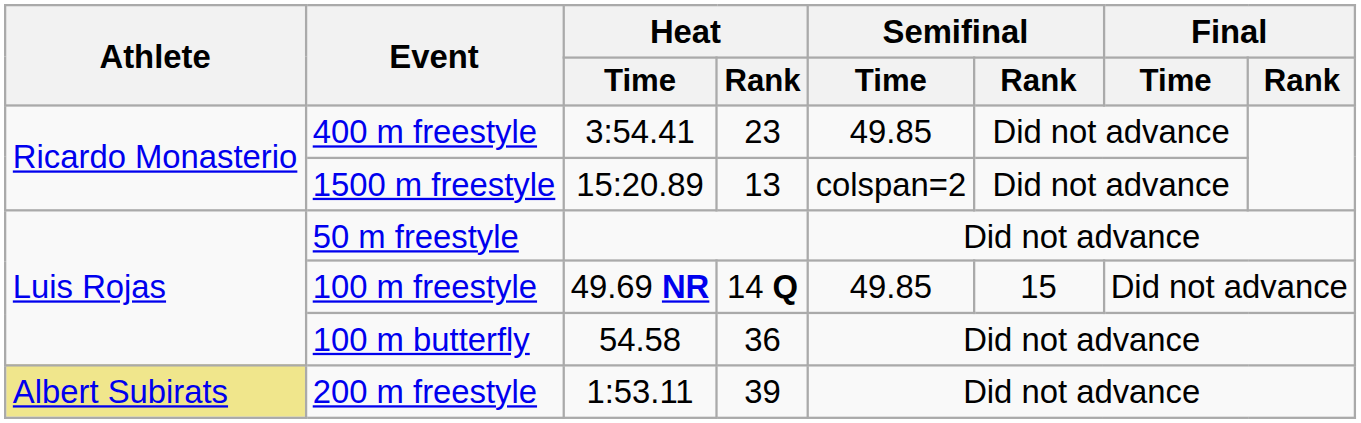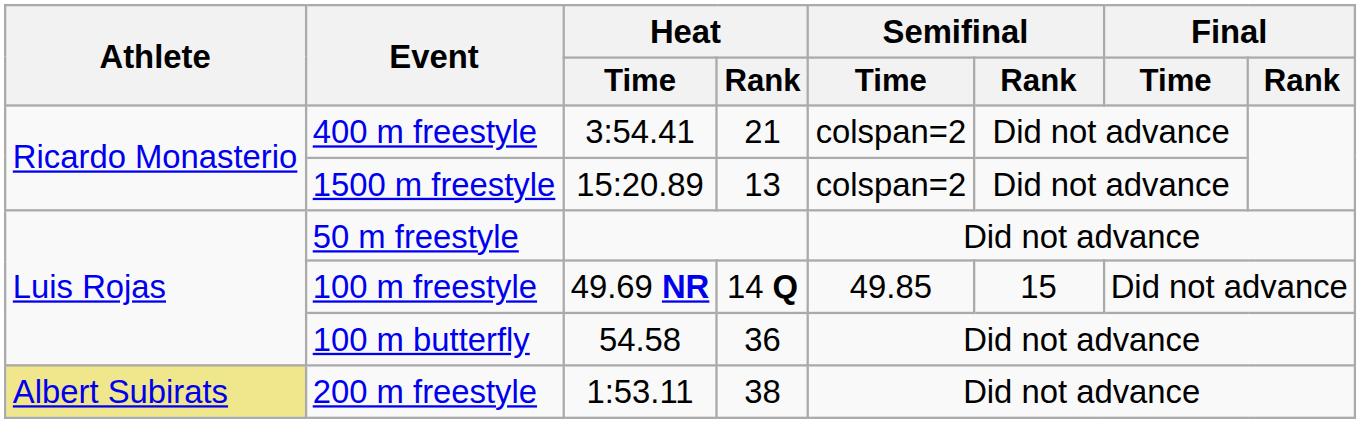(762, 132) 23 -> (762, 132) 21
(891, 132) 49.85 -> (891, 132) colspan=2
(762, 392) 39 -> (762, 392) 38
